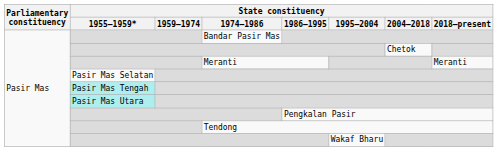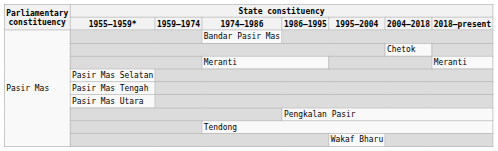(110, 88) paleturquoise background -> (110, 88) no background
(108, 101) paleturquoise background -> (108, 101) no background
